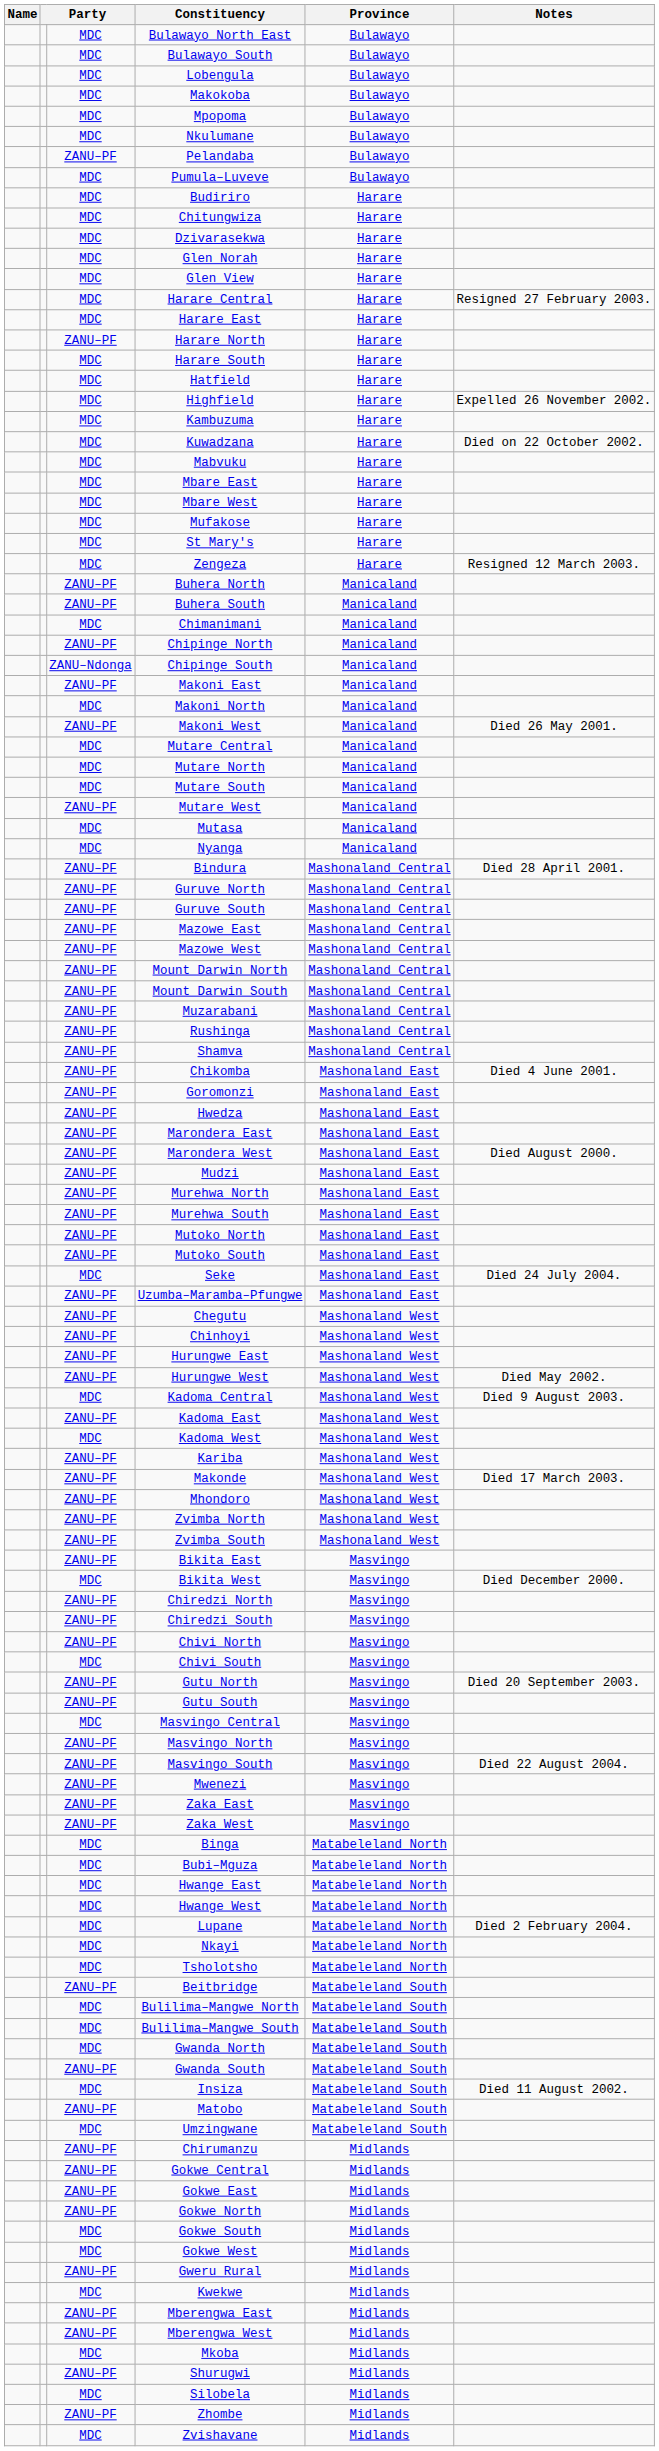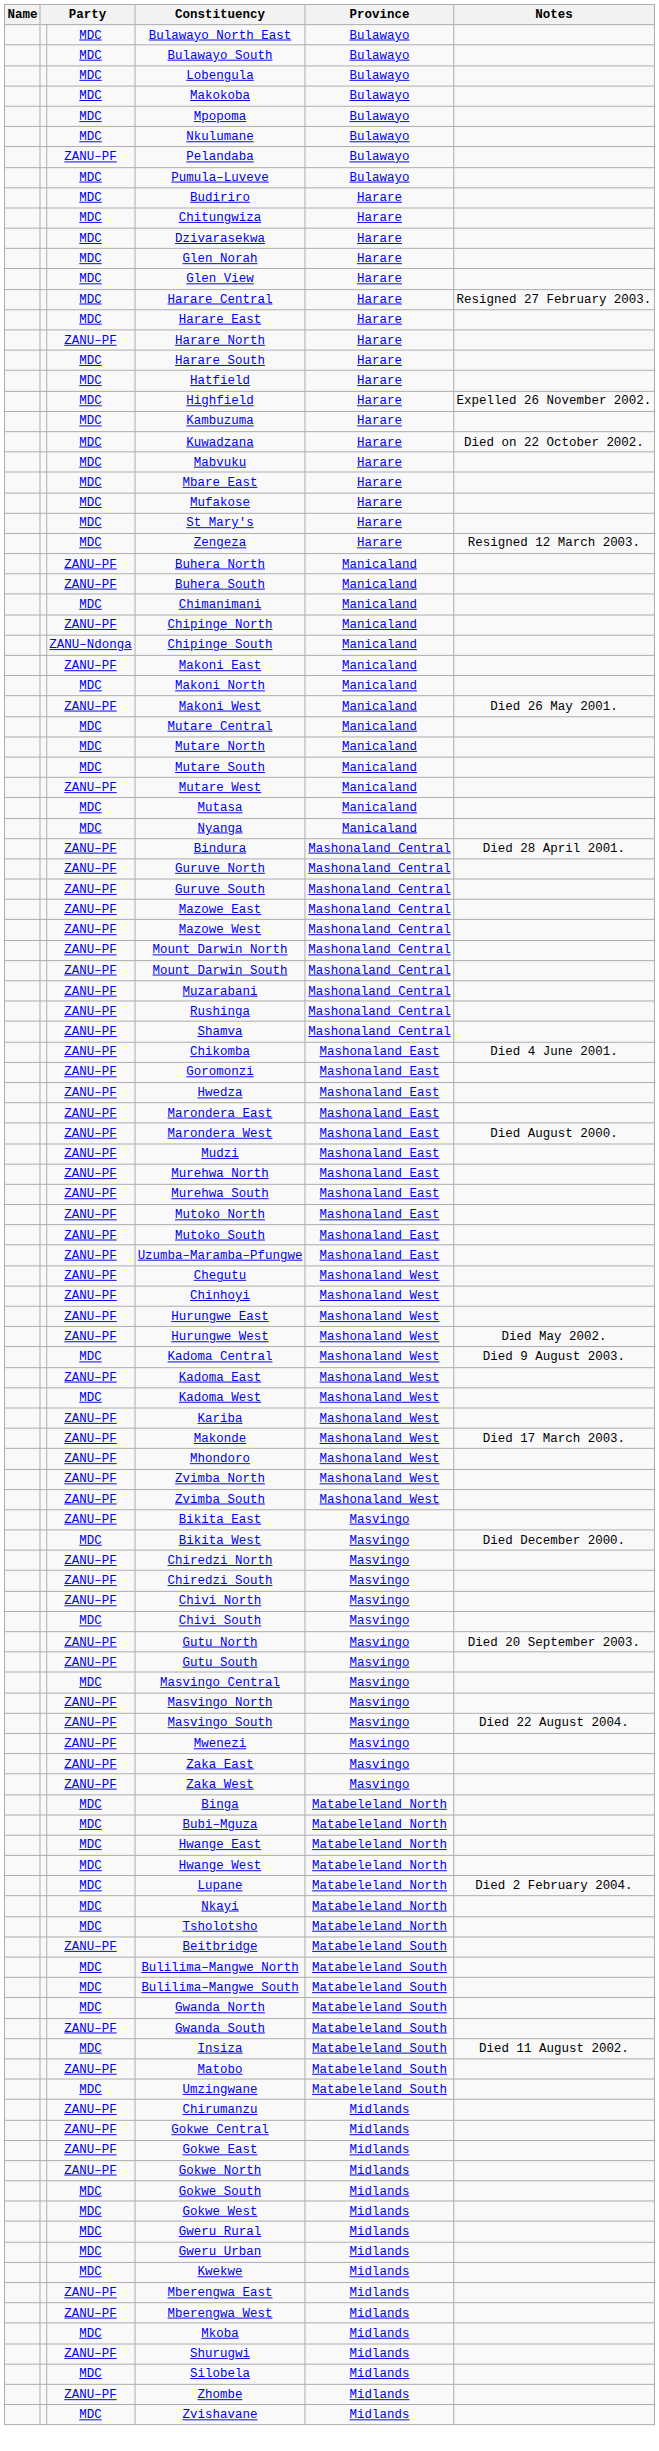- row: (220, 503)
- row: (220, 1276)
(90, 2272) ZANU–PF -> (90, 2232) MDC
+ row: (220, 2252)
